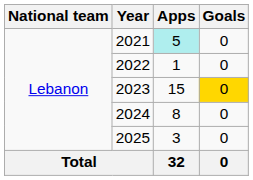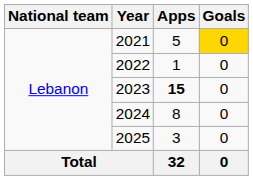(176, 41) paleturquoise background -> (176, 41) no background
(224, 41) no background -> (224, 41) gold background
(176, 89) normal -> (176, 89) bold
(224, 89) gold background -> (224, 89) no background
